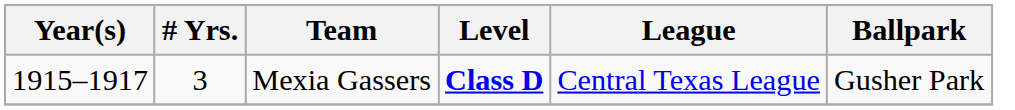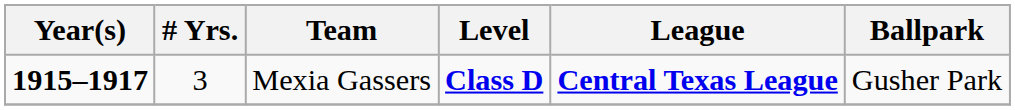(80, 79) normal -> (80, 79) bold
(689, 79) normal -> (698, 79) bold
